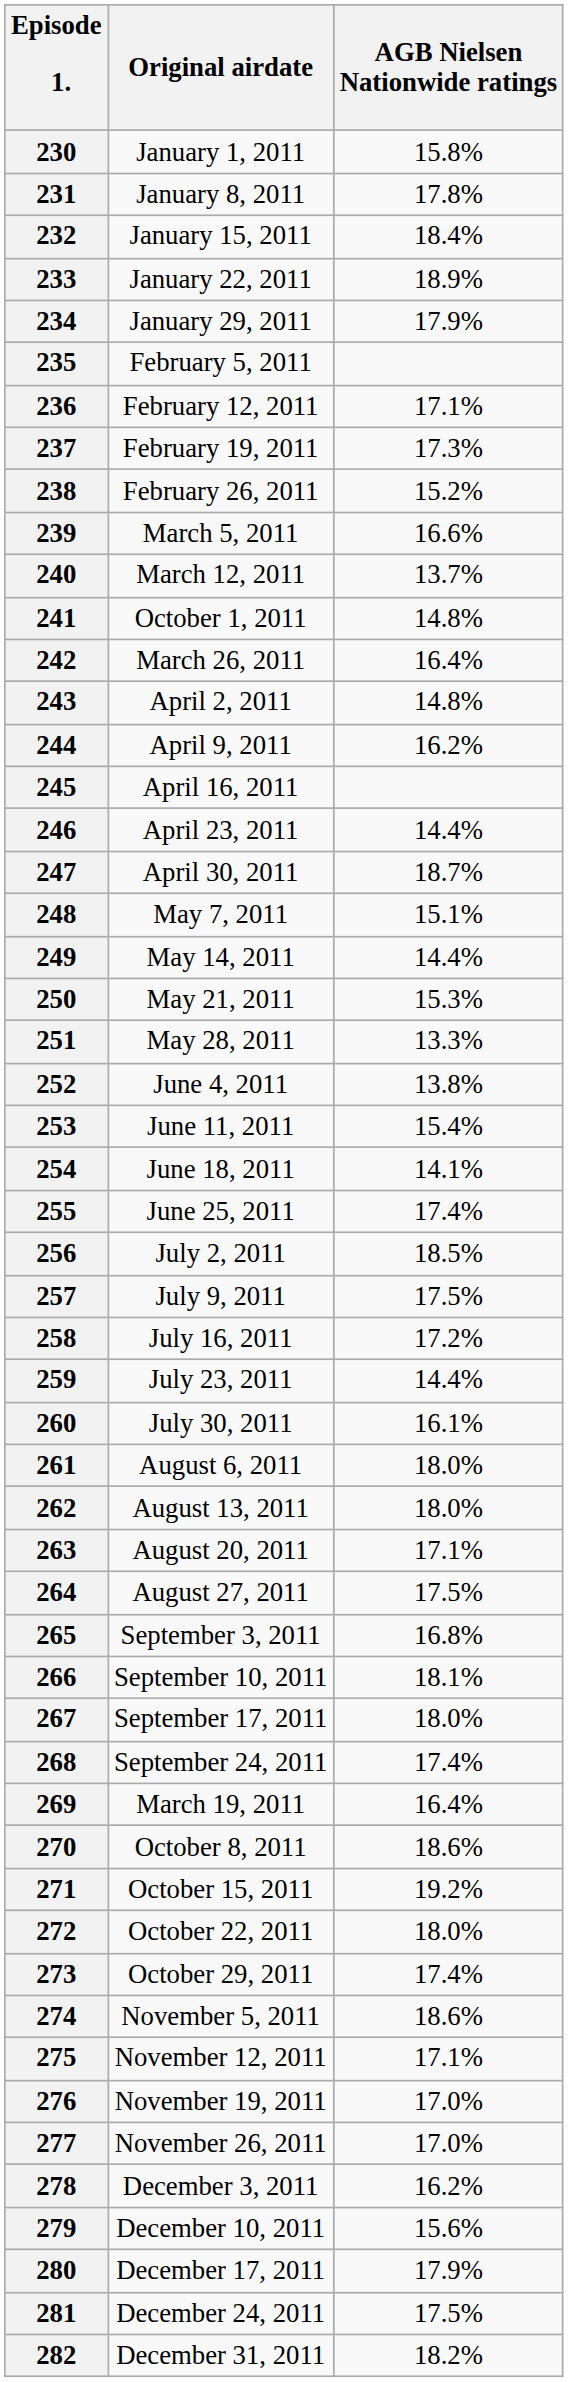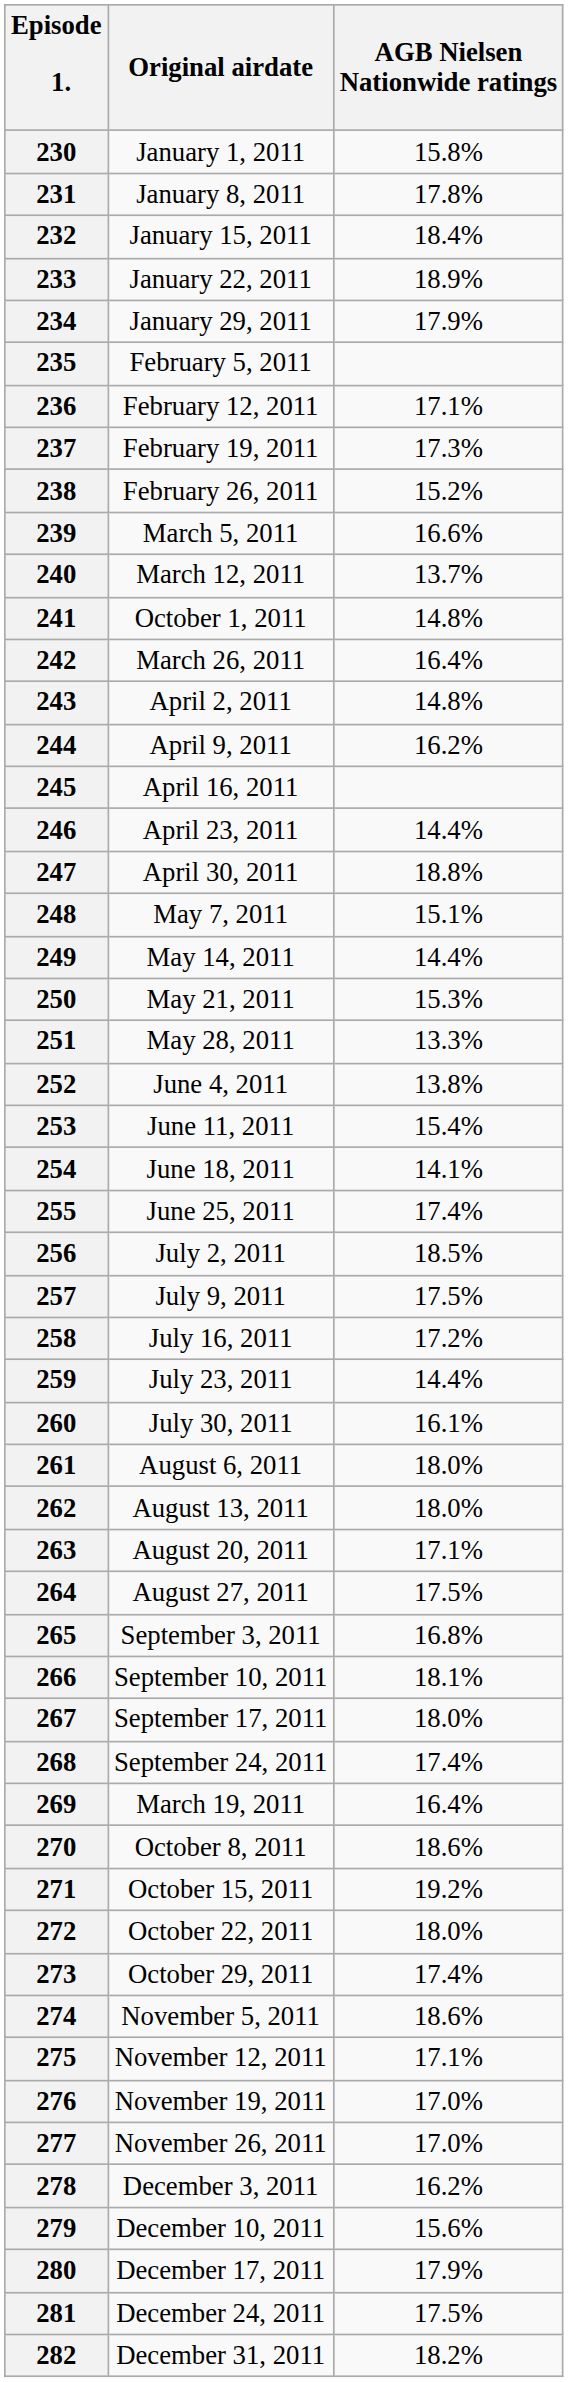(448, 871) 18.7% -> (448, 871) 18.8%
